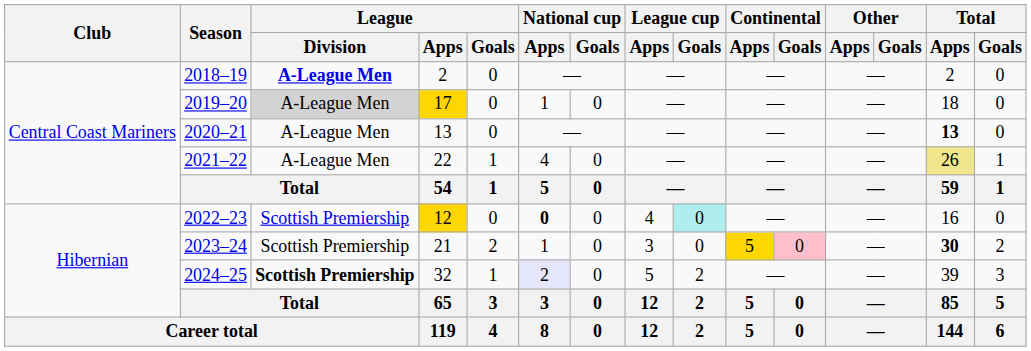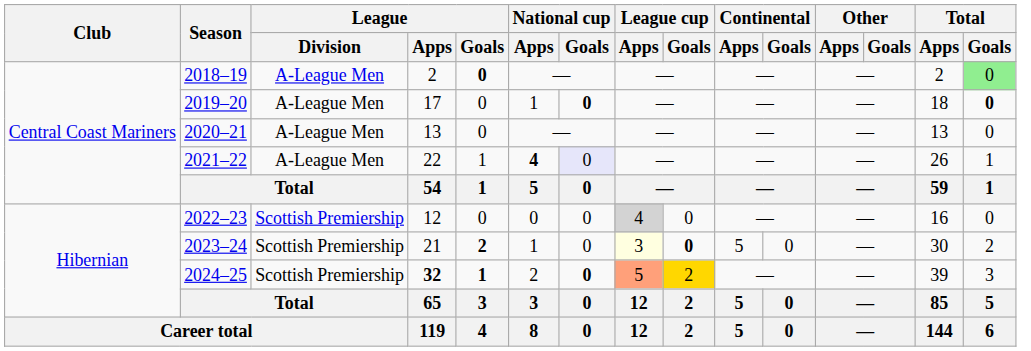(335, 75) bold -> (330, 75) normal
(493, 75) normal -> (482, 75) bold
(1000, 75) no background -> (989, 75) lightgreen background
(335, 103) lightgrey background -> (330, 103) no background
(443, 103) gold background -> (432, 103) no background
(598, 103) normal -> (587, 103) bold
(1000, 103) normal -> (989, 103) bold
(950, 132) bold -> (939, 132) normal
(544, 160) normal -> (534, 160) bold
(598, 160) no background -> (587, 160) lavender background
(950, 160) khaki background -> (939, 160) no background
(443, 217) gold background -> (432, 217) no background
(544, 217) bold -> (534, 217) normal
(649, 217) no background -> (639, 217) lightgrey background
(699, 217) paleturquoise background -> (689, 217) no background
(493, 246) normal -> (482, 246) bold
(649, 246) no background -> (639, 246) lightyellow background
(699, 246) normal -> (689, 246) bold
(749, 246) gold background -> (739, 246) no background
(800, 246) pink background -> (789, 246) no background
(950, 246) bold -> (939, 246) normal
(335, 274) bold -> (330, 274) normal
(443, 274) normal -> (432, 274) bold
(493, 274) normal -> (482, 274) bold
(544, 274) lavender background -> (534, 274) no background
(598, 274) normal -> (587, 274) bold
(649, 274) no background -> (639, 274) lightsalmon background
(699, 274) no background -> (689, 274) gold background
